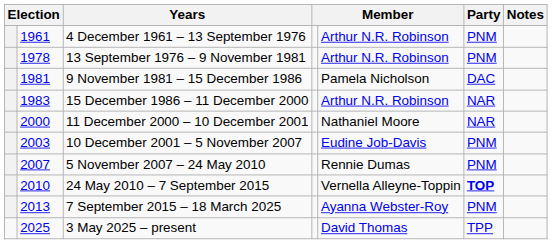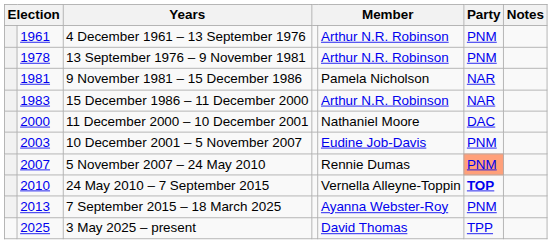(481, 79) DAC -> (481, 79) NAR
(481, 121) NAR -> (481, 121) DAC
(482, 164) no background -> (482, 164) lightsalmon background
